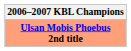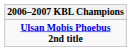(66, 33) lightsalmon background -> (66, 33) no background
